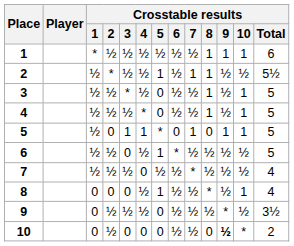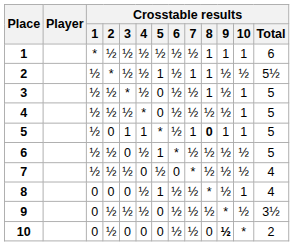(209, 113) 1 -> (209, 113) ½
(177, 132) 0 -> (177, 132) ½
(209, 132) normal -> (209, 132) bold
(177, 172) ½ -> (177, 172) 0
